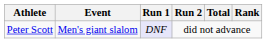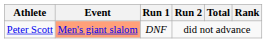(98, 29) no background -> (98, 29) lightsalmon background
(156, 29) lavender background -> (156, 29) no background
